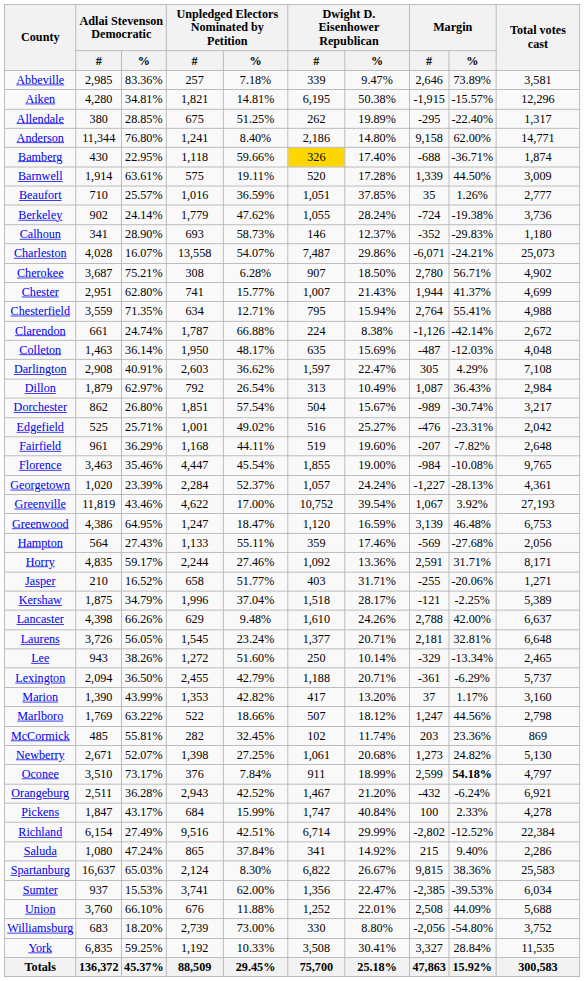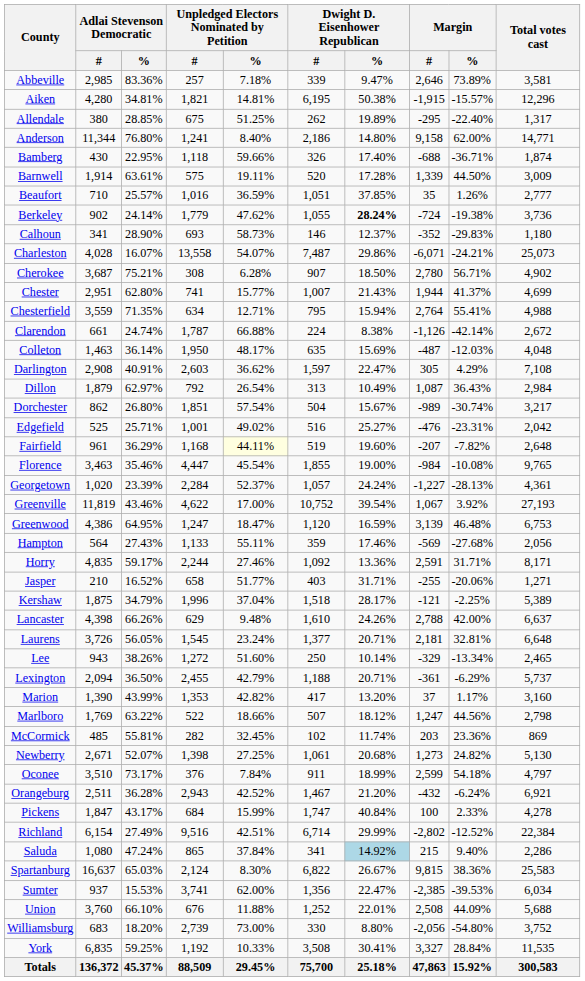(316, 157) gold background -> (316, 157) no background
(377, 215) normal -> (377, 215) bold
(256, 446) no background -> (256, 446) lightyellow background
(472, 774) bold -> (472, 774) normal
(377, 851) no background -> (377, 851) lightblue background
